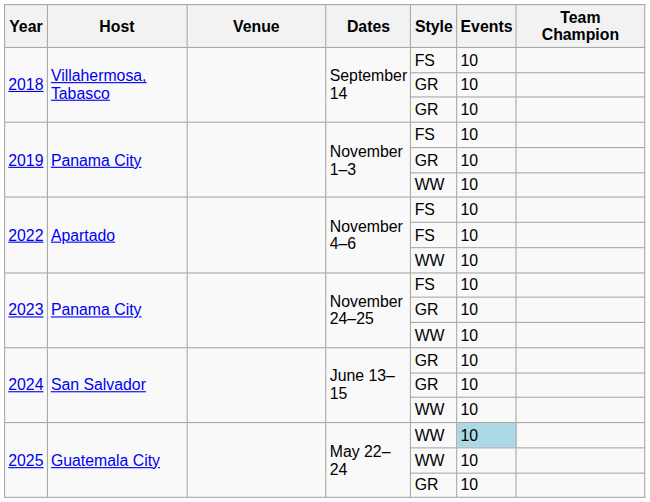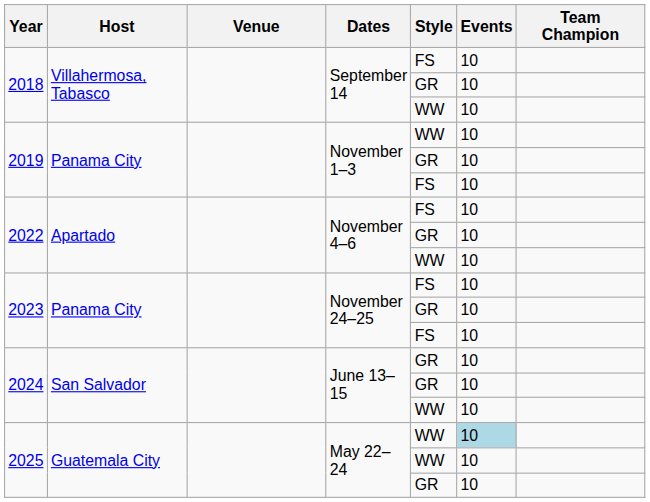(427, 110) GR -> (430, 110) WW
(425, 135) FS -> (430, 135) WW
(430, 185) WW -> (425, 185) FS
(425, 235) FS -> (427, 235) GR
(430, 335) WW -> (425, 335) FS
